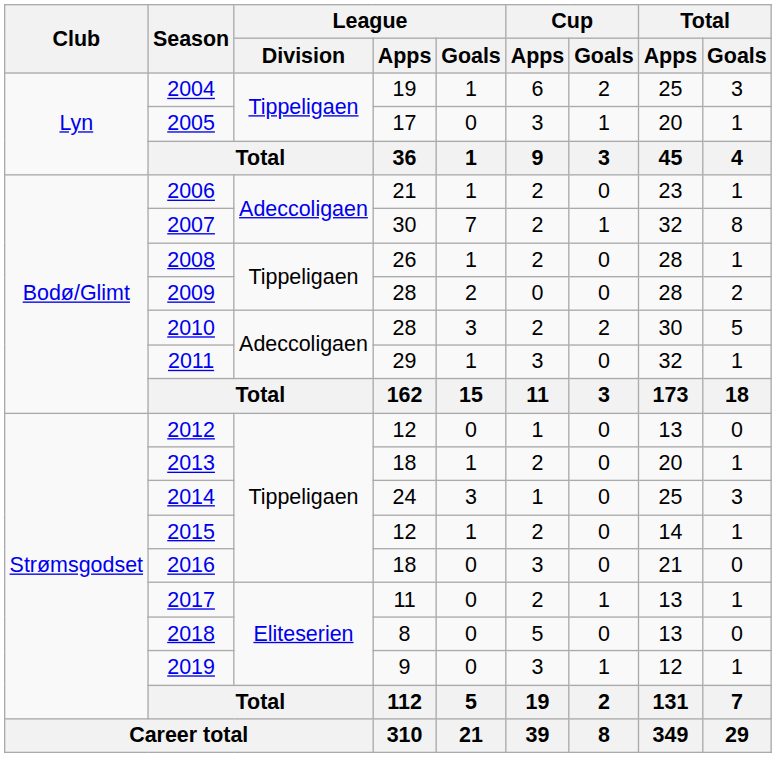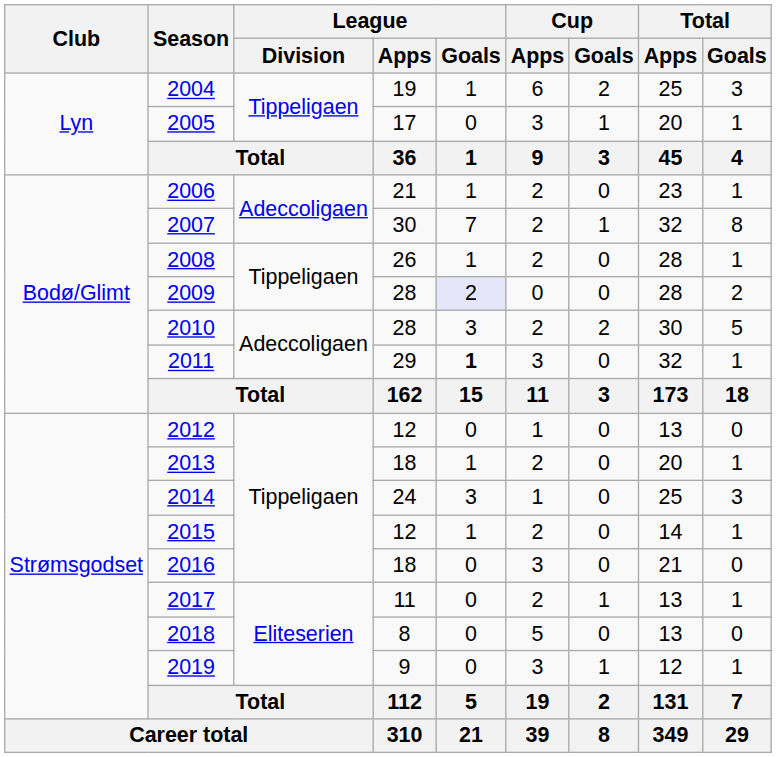(471, 293) no background -> (471, 293) lavender background
(471, 361) normal -> (471, 361) bold
